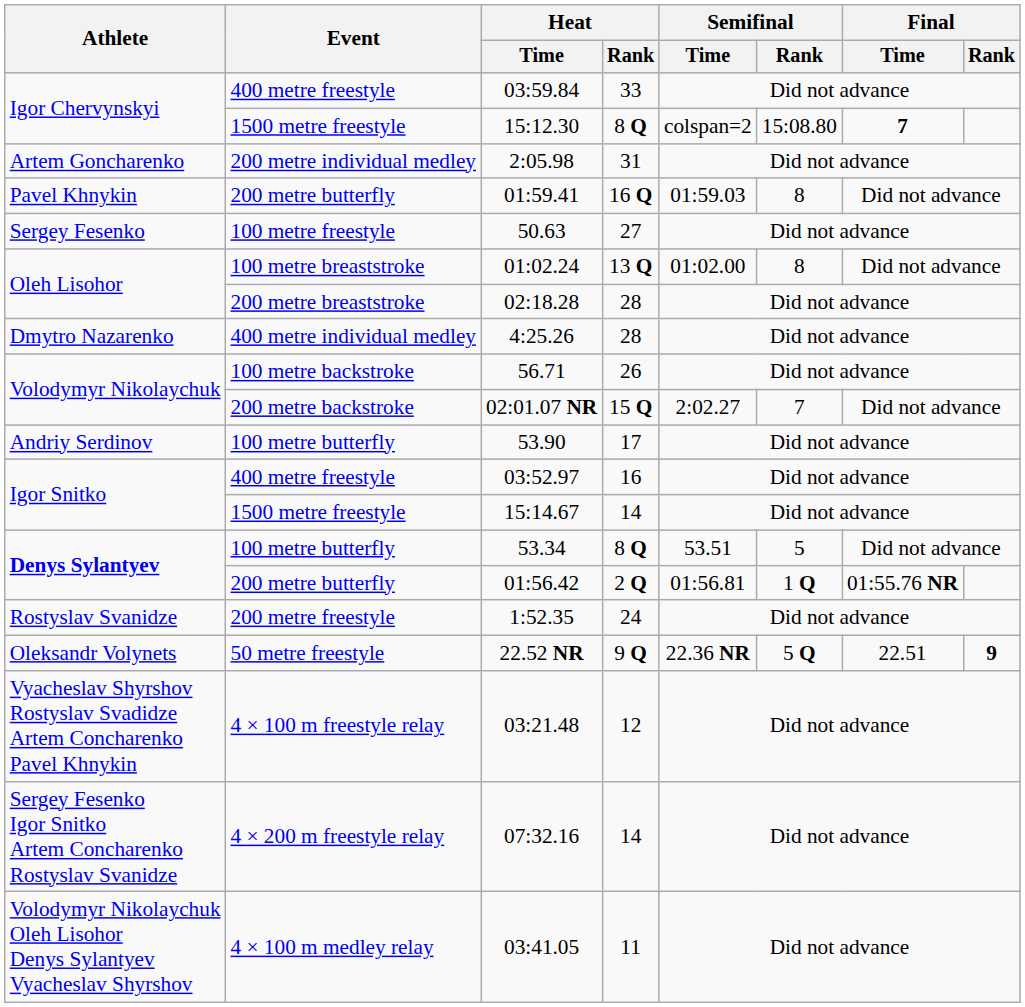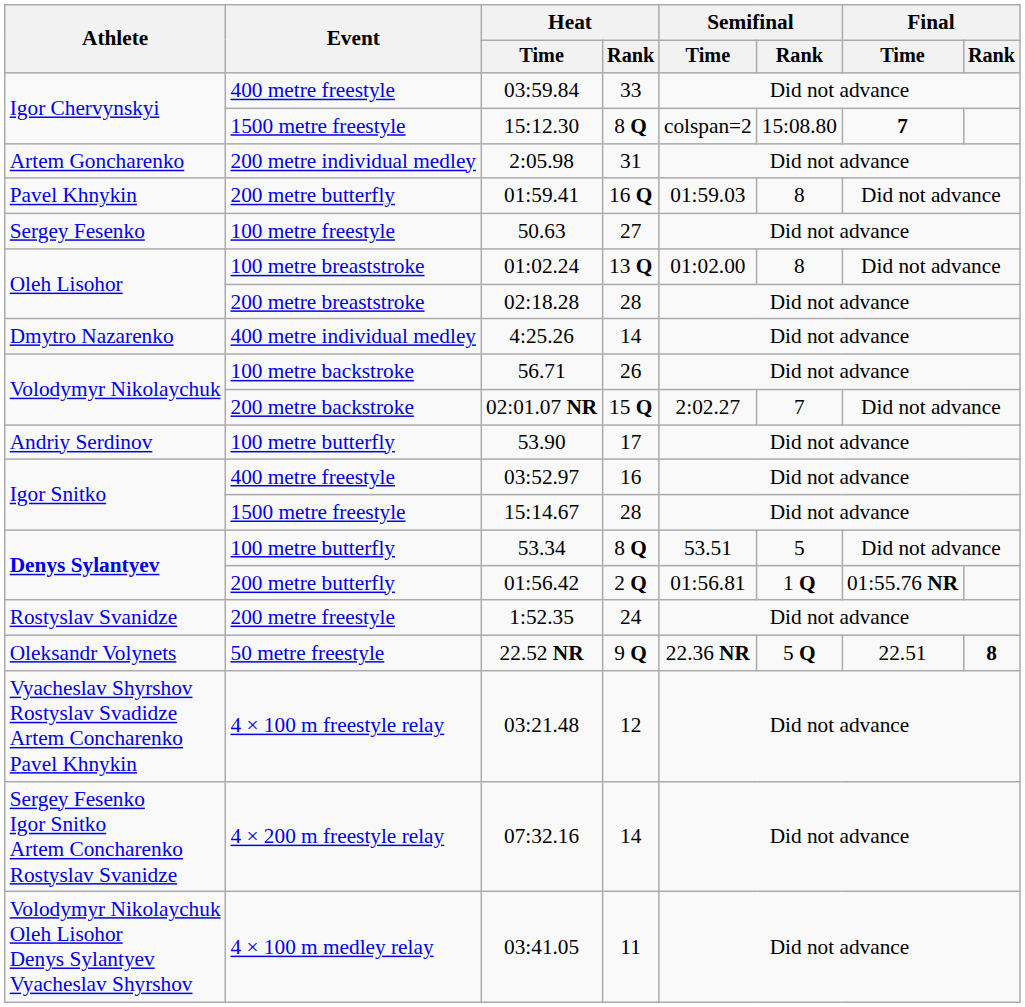(631, 336) 28 -> (631, 336) 14
(631, 512) 14 -> (631, 512) 28
(992, 653) 9 -> (992, 653) 8
